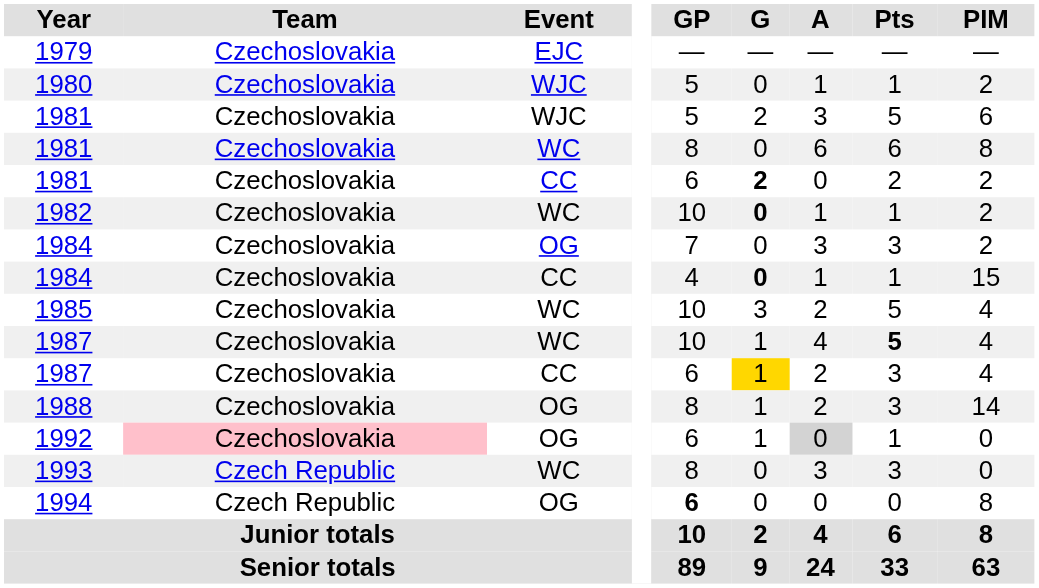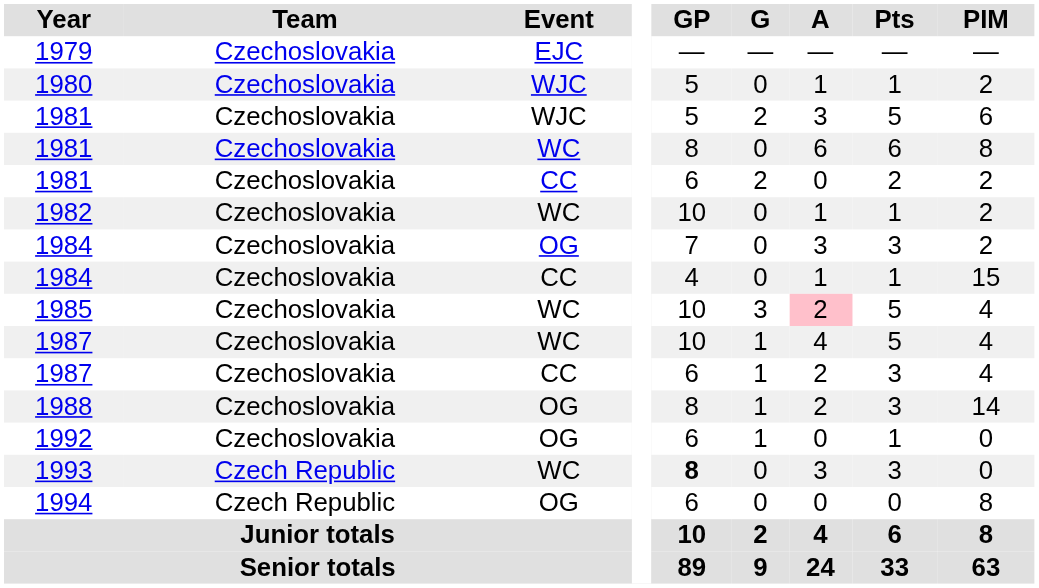(760, 180) bold -> (760, 180) normal
(760, 212) bold -> (760, 212) normal
(760, 277) bold -> (760, 277) normal
(820, 309) no background -> (820, 309) pink background
(895, 341) bold -> (895, 341) normal
(760, 373) gold background -> (760, 373) no background
(305, 438) pink background -> (305, 438) no background
(820, 438) lightgrey background -> (820, 438) no background
(692, 470) normal -> (692, 470) bold
(692, 502) bold -> (692, 502) normal
